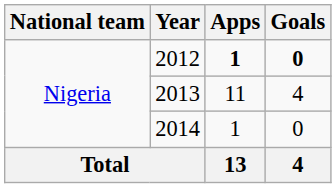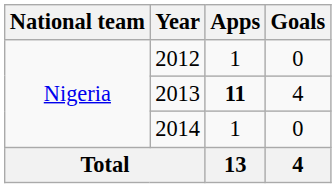(235, 57) bold -> (235, 57) normal
(298, 57) bold -> (298, 57) normal
(235, 93) normal -> (235, 93) bold
